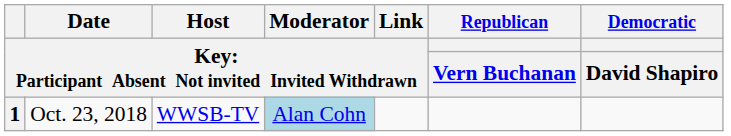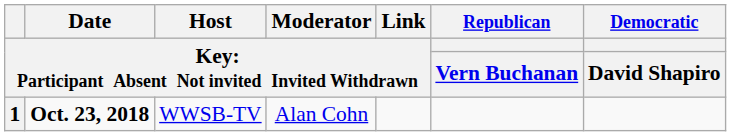(89, 113) normal -> (90, 113) bold
(319, 113) lightblue background -> (321, 113) no background
